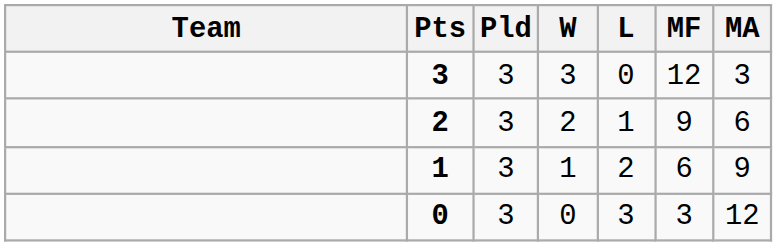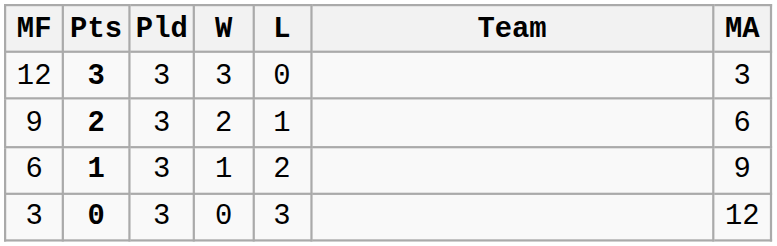columns swapped: (206, 29) <-> (684, 29)
